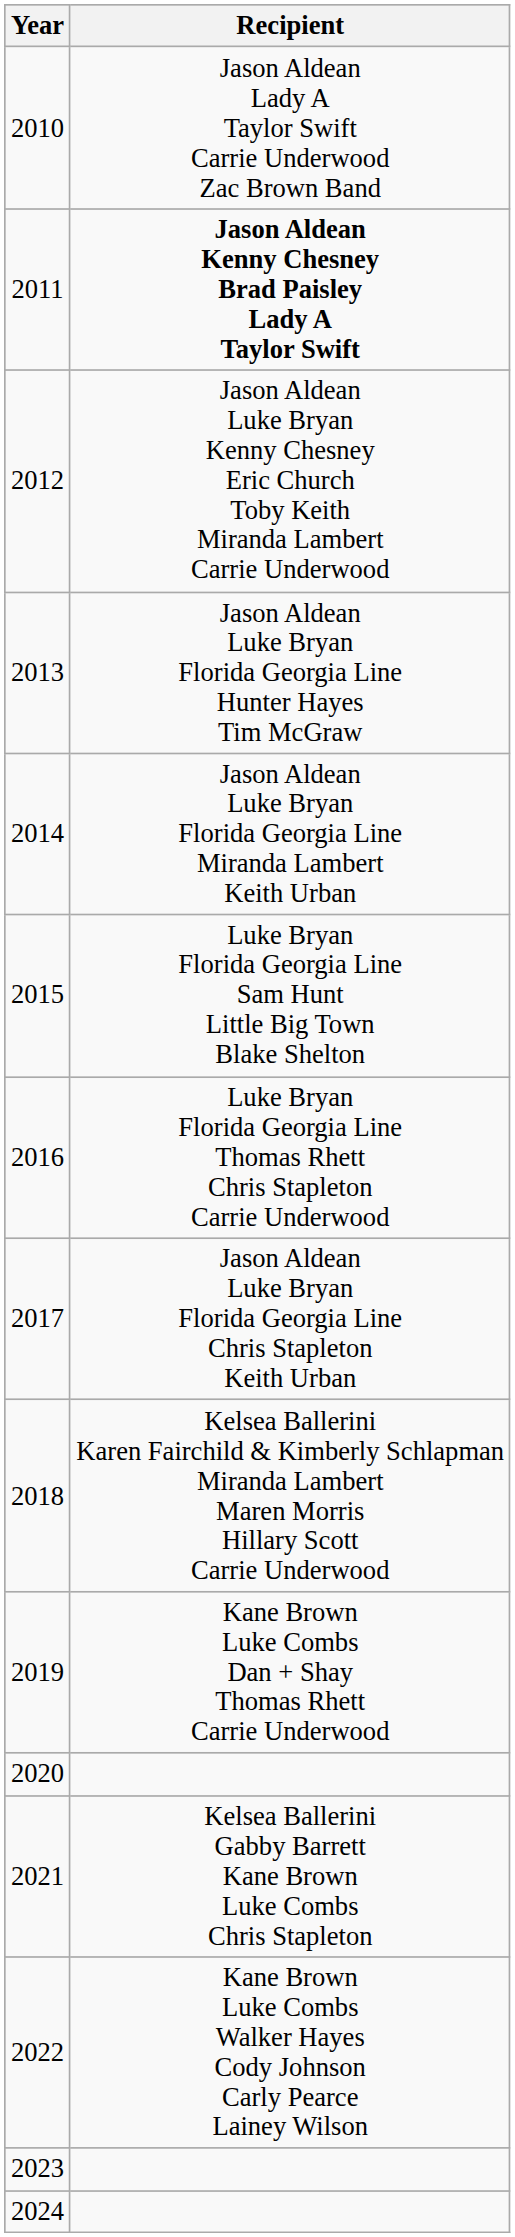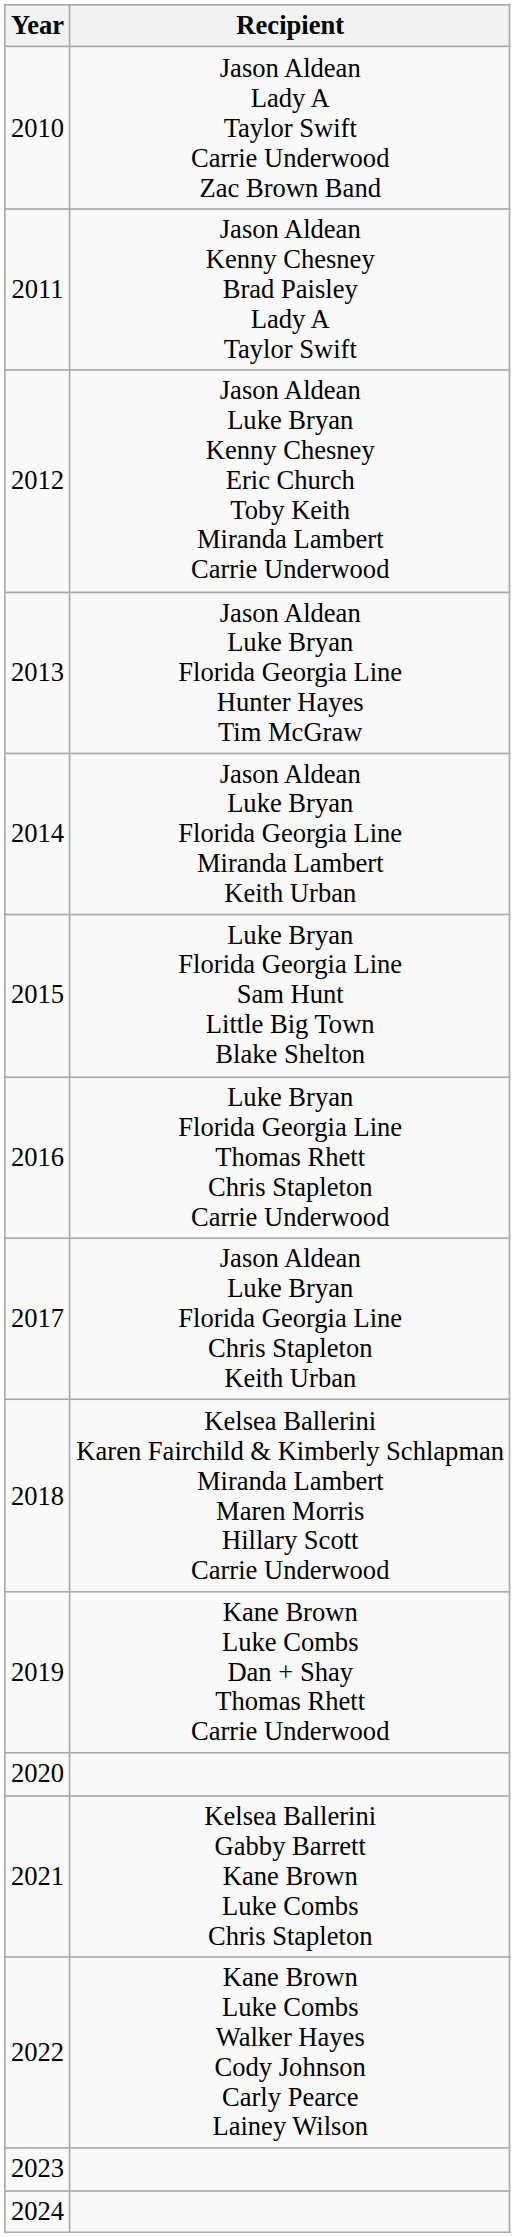(290, 289) bold -> (290, 289) normal
